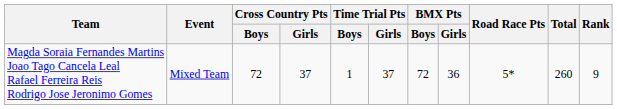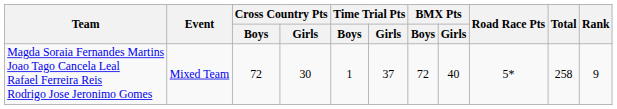(305, 74) 37 -> (305, 74) 30
(453, 74) 36 -> (453, 74) 40
(564, 74) 260 -> (564, 74) 258
